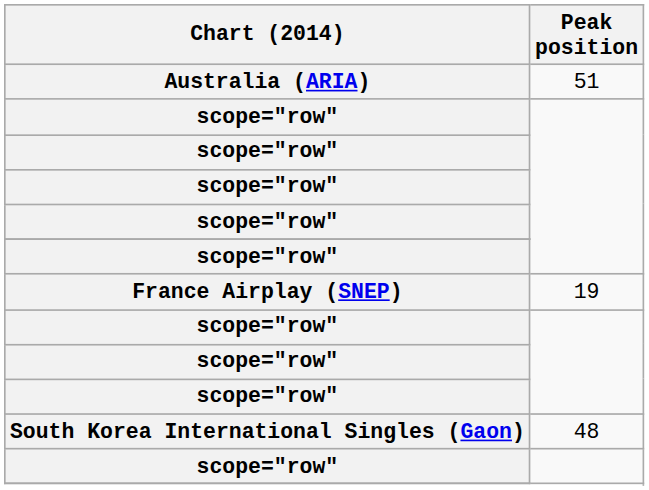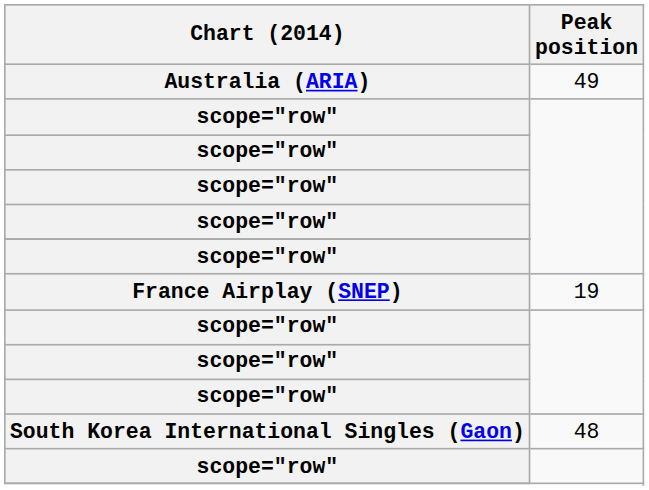(587, 82) 51 -> (587, 82) 49
